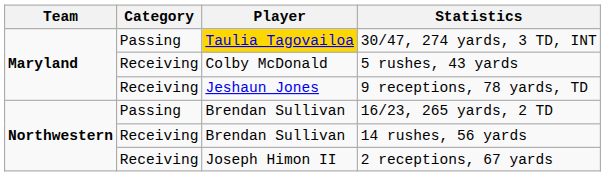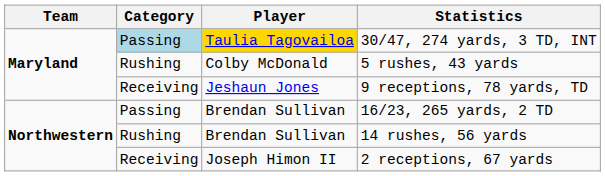(150, 41) no background -> (150, 41) lightblue background
(159, 64) Receiving -> (150, 64) Rushing
(159, 136) Receiving -> (150, 136) Rushing
